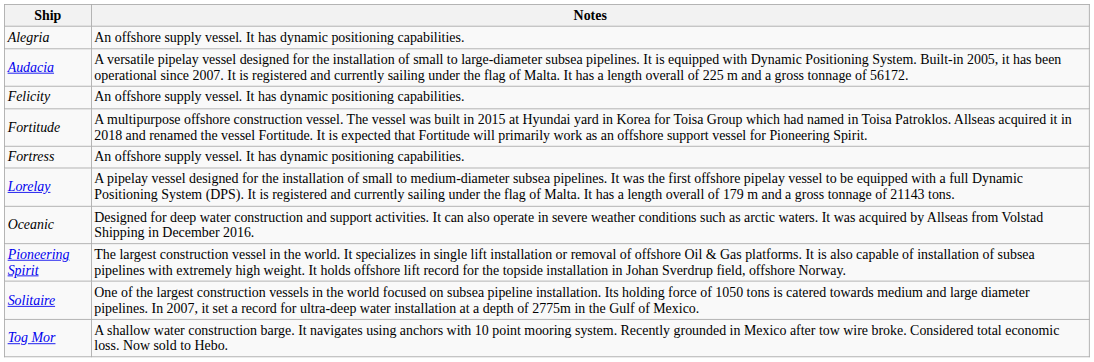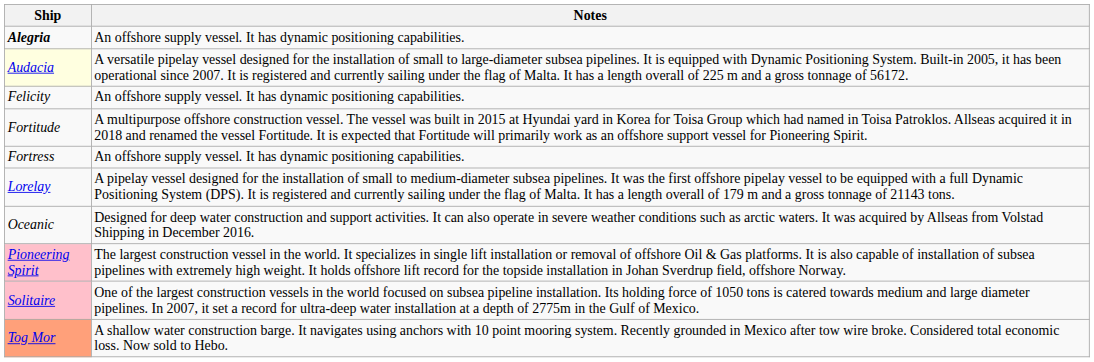(29, 37) normal -> (29, 37) bold
(31, 67) no background -> (31, 67) lightyellow background
(39, 262) no background -> (39, 262) pink background
(31, 300) no background -> (31, 300) pink background
(32, 338) no background -> (32, 338) lightsalmon background
